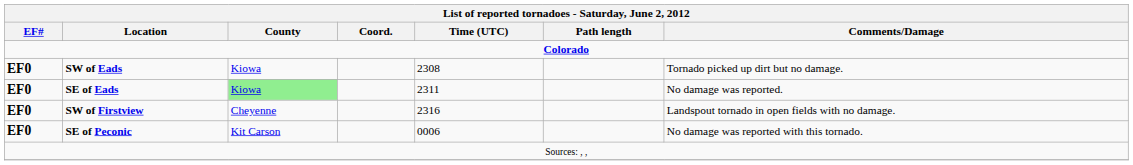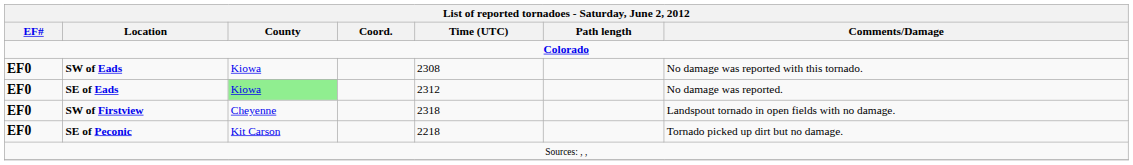(755, 68) Tornado picked up dirt but no damage. -> (765, 68) No damage was reported with this tornado.
(428, 89) 2311 -> (428, 89) 2312
(428, 110) 2316 -> (428, 110) 2318
(428, 131) 0006 -> (428, 131) 2218
(765, 131) No damage was reported with this tornado. -> (755, 131) Tornado picked up dirt but no damage.
